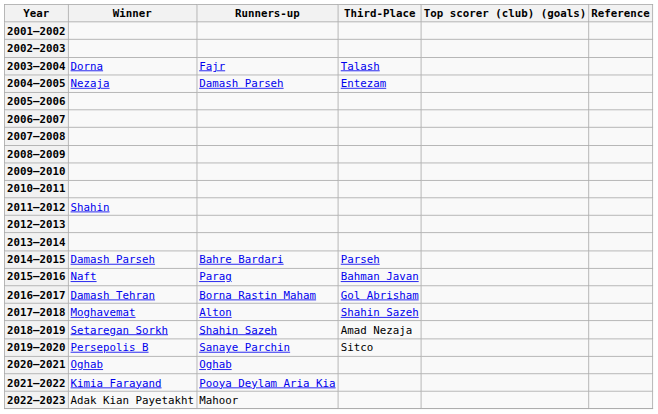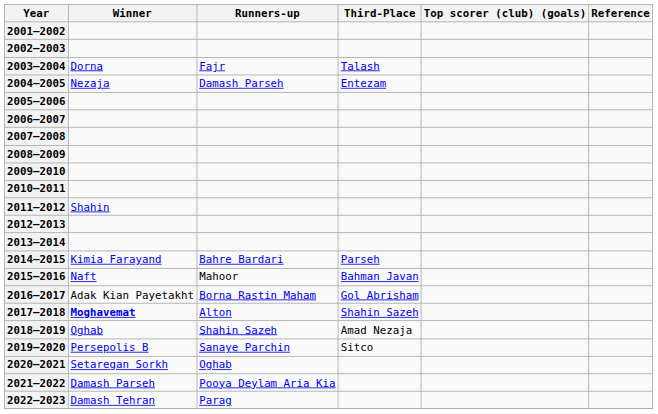(113, 259) Damash Parseh -> (116, 259) Kimia Farayand
(215, 277) Parag -> (219, 277) Mahoor
(113, 295) Damash Tehran -> (132, 295) Adak Kian Payetakht
(103, 312) normal -> (103, 312) bold
(119, 330) Setaregan Sorkh -> (87, 330) Oghab
(87, 365) Oghab -> (119, 365) Setaregan Sorkh
(116, 383) Kimia Farayand -> (113, 383) Damash Parseh
(132, 400) Adak Kian Payetakht -> (113, 400) Damash Tehran
(219, 400) Mahoor -> (215, 400) Parag
